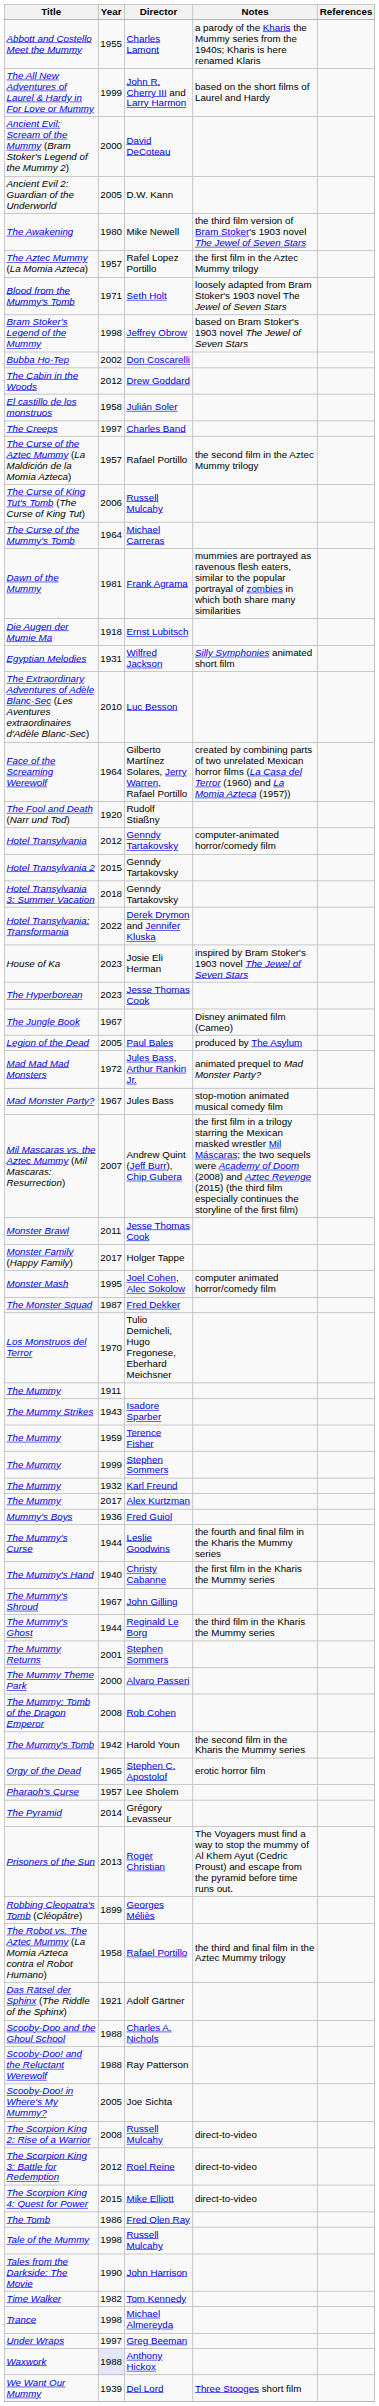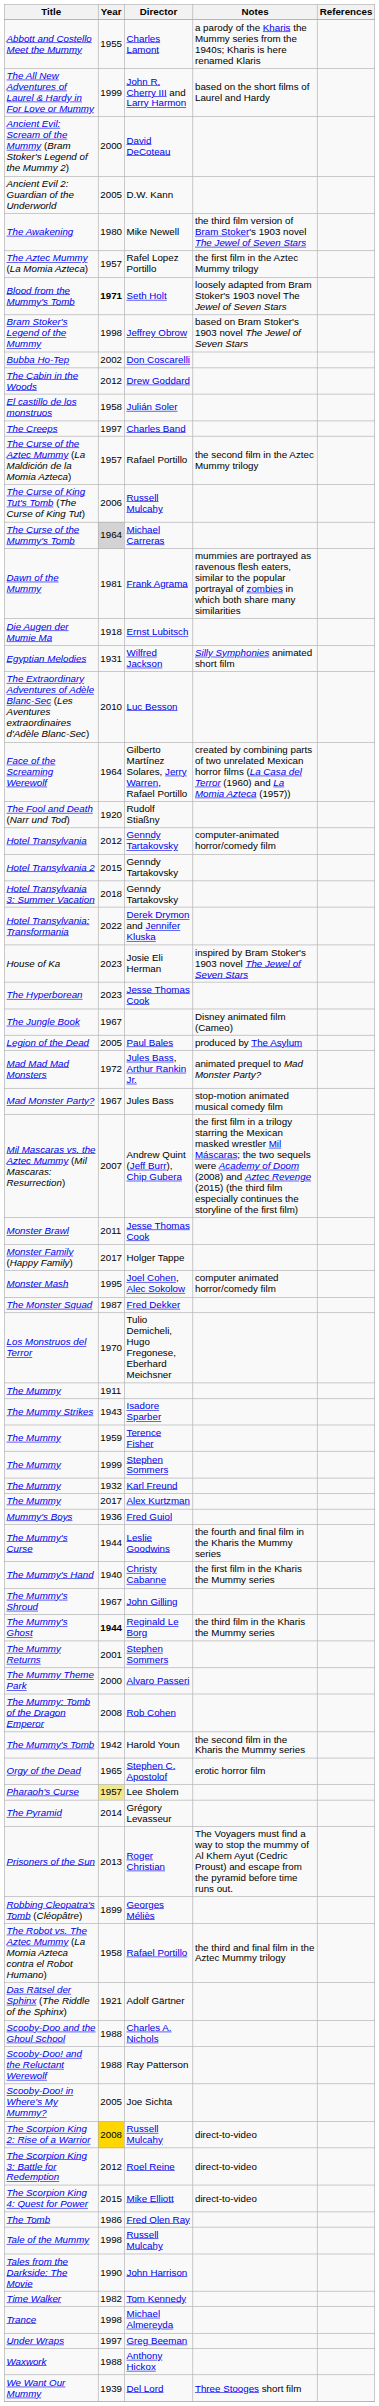(111, 296) normal -> (111, 296) bold
(111, 535) no background -> (111, 535) lightgrey background
(111, 1628) normal -> (111, 1628) bold
(111, 1792) no background -> (111, 1792) khaki background
(111, 2134) no background -> (111, 2134) gold background
(111, 2361) lavender background -> (111, 2361) no background
